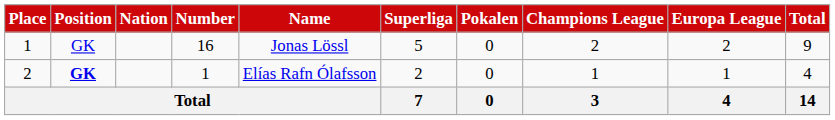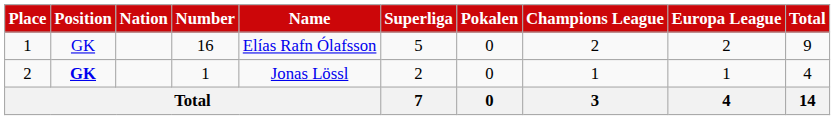(310, 46) Jonas Lössl -> (310, 46) Elías Rafn Ólafsson
(310, 73) Elías Rafn Ólafsson -> (310, 73) Jonas Lössl
